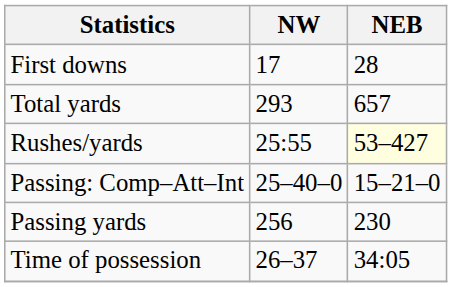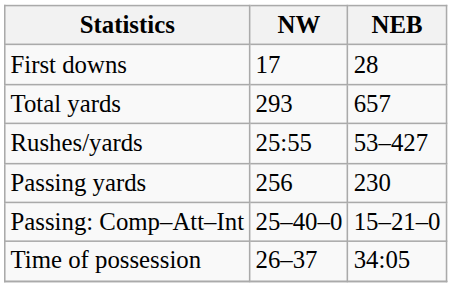(391, 142) lightyellow background -> (391, 142) no background
rows swapped: (78, 221) <-> (127, 182)
